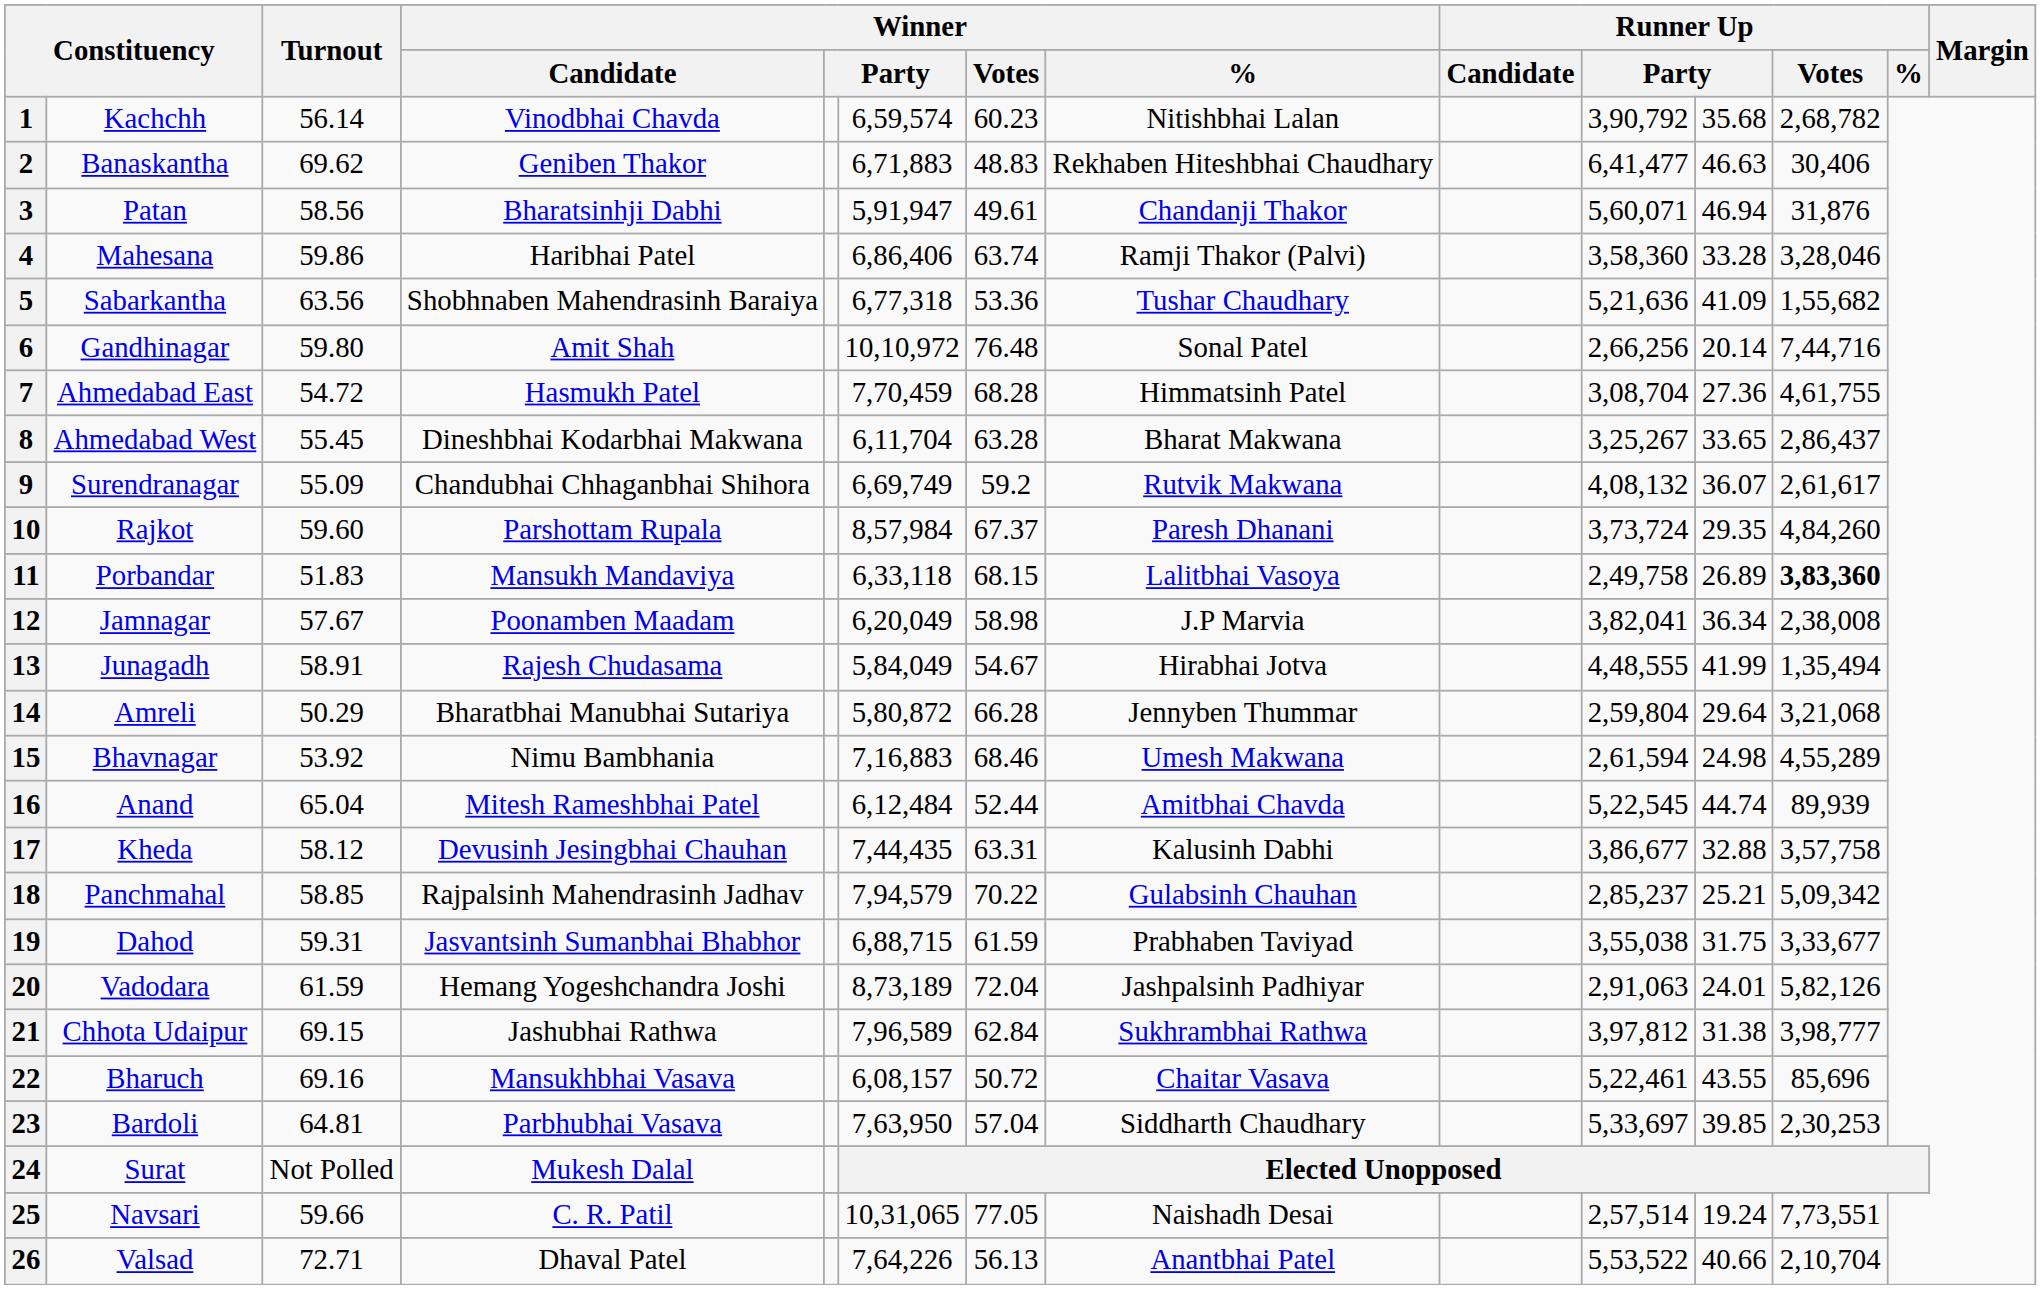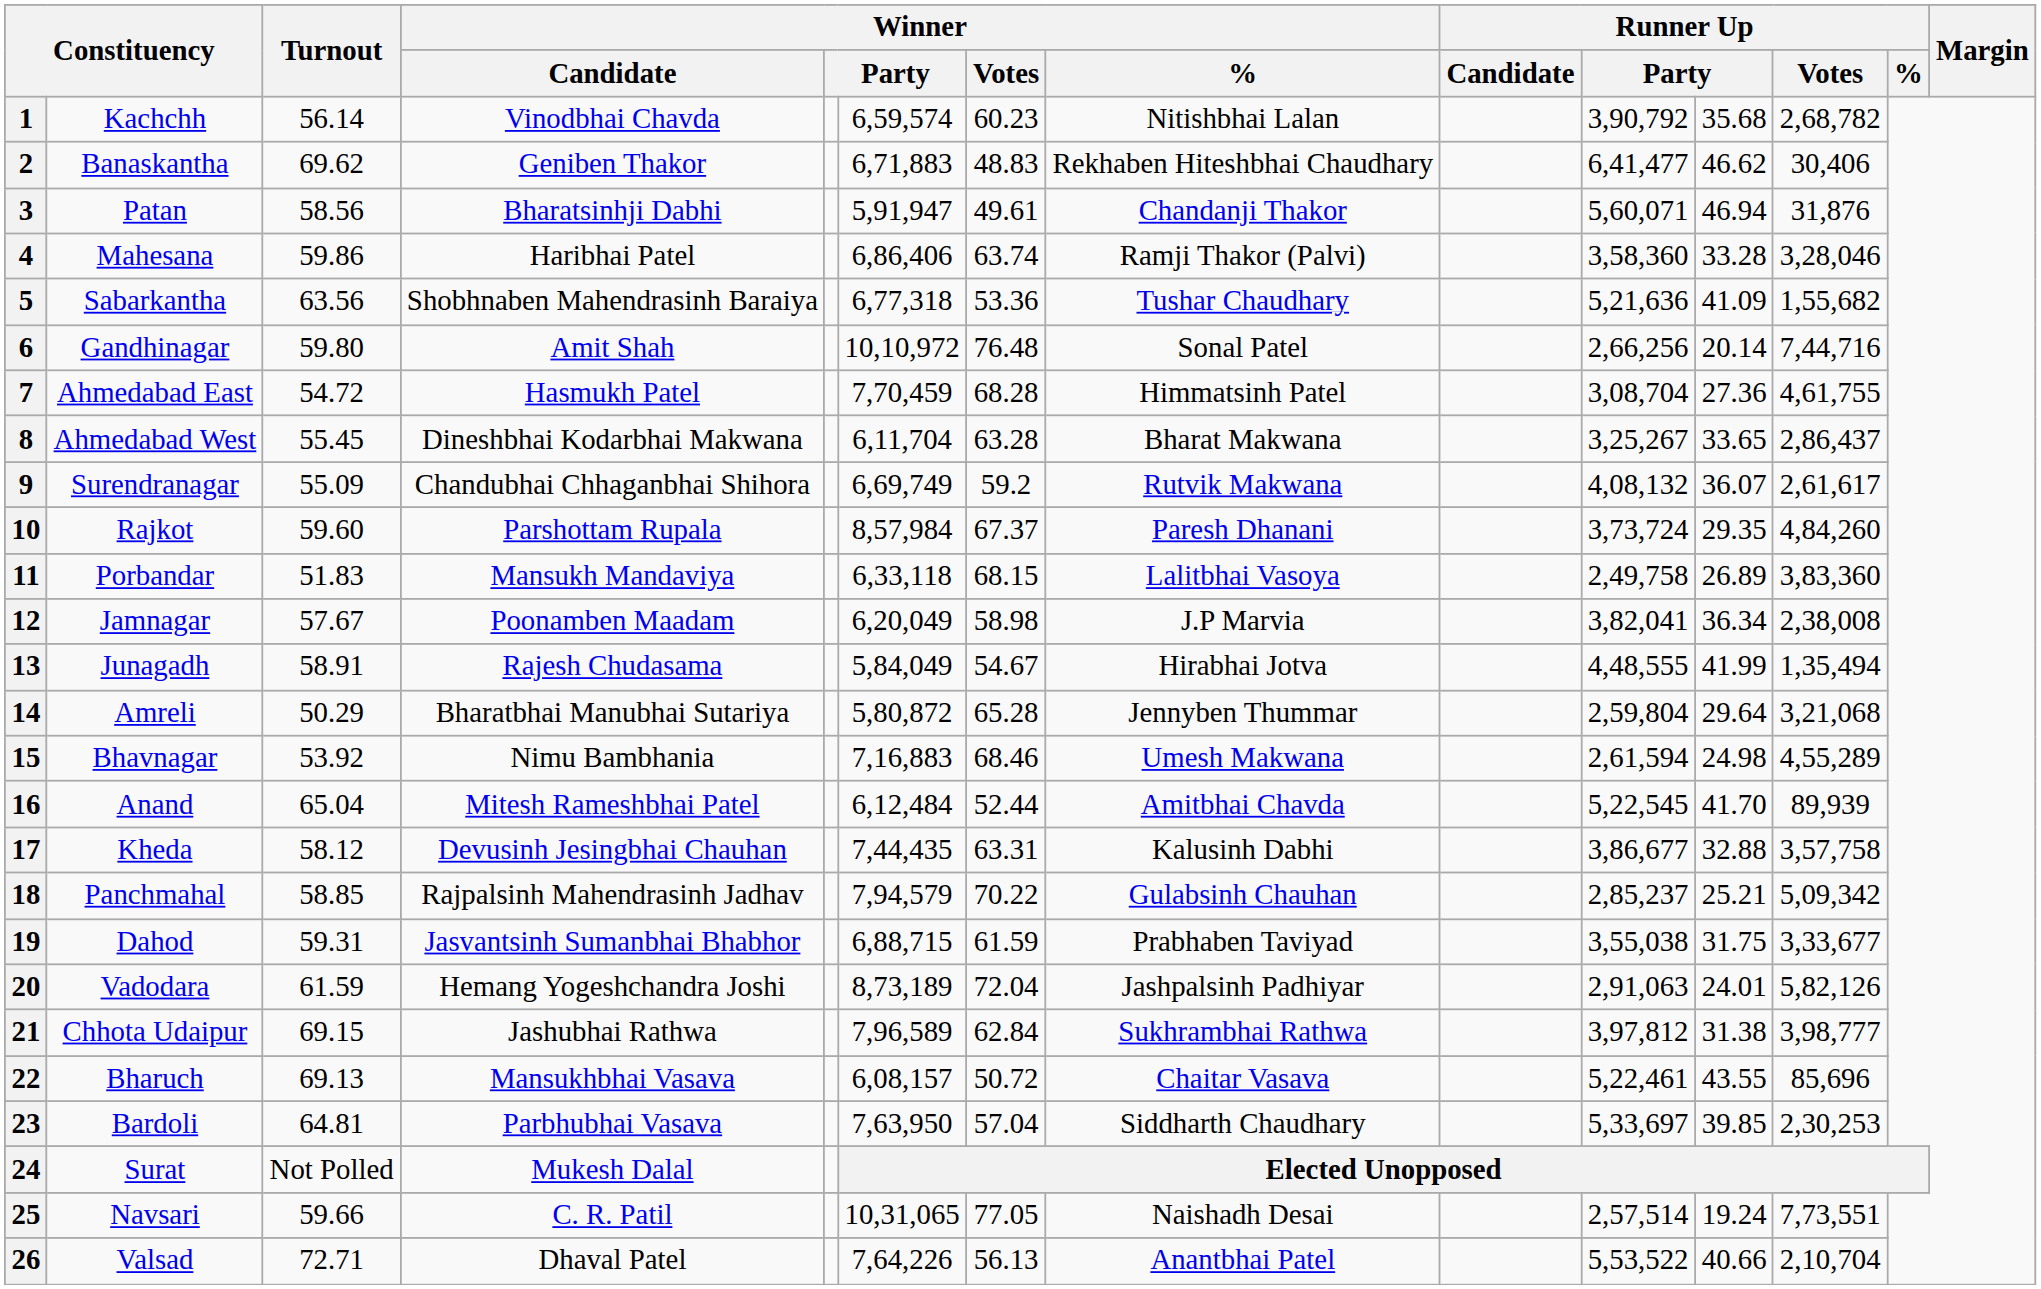(1734, 164) 46.63 -> (1734, 164) 46.62
(1830, 575) bold -> (1830, 575) normal
(1006, 712) 66.28 -> (1006, 712) 65.28
(1734, 803) 44.74 -> (1734, 803) 41.70
(332, 1077) 69.16 -> (332, 1077) 69.13
